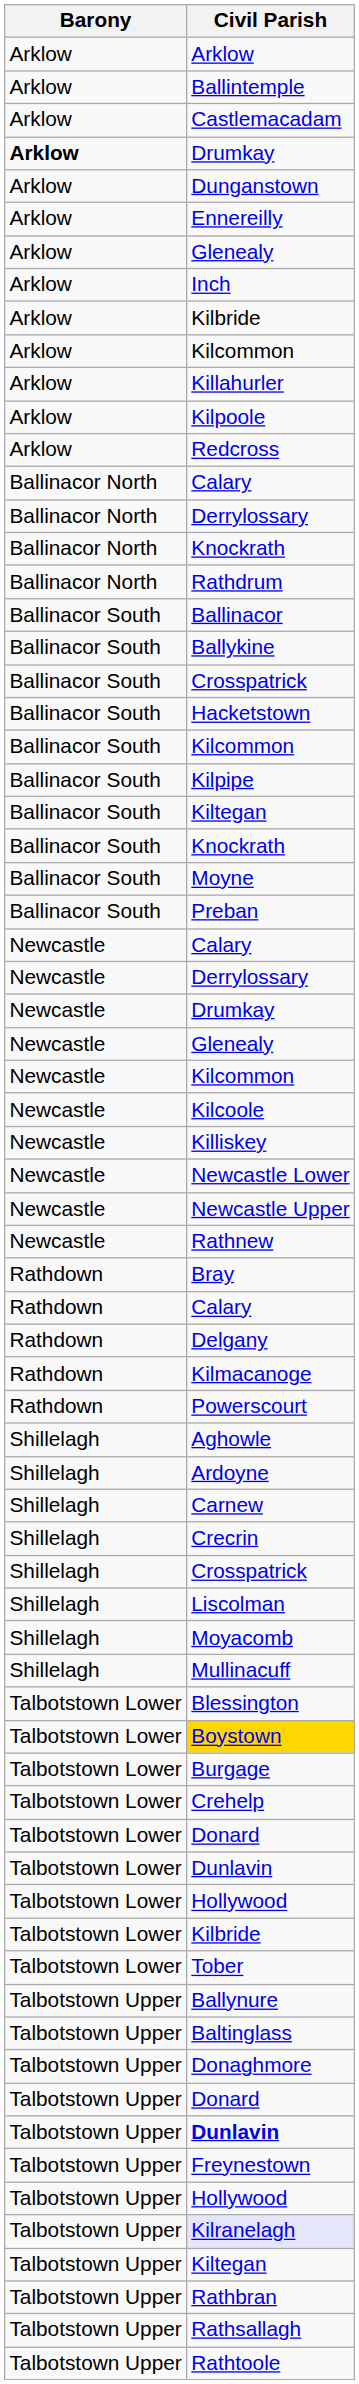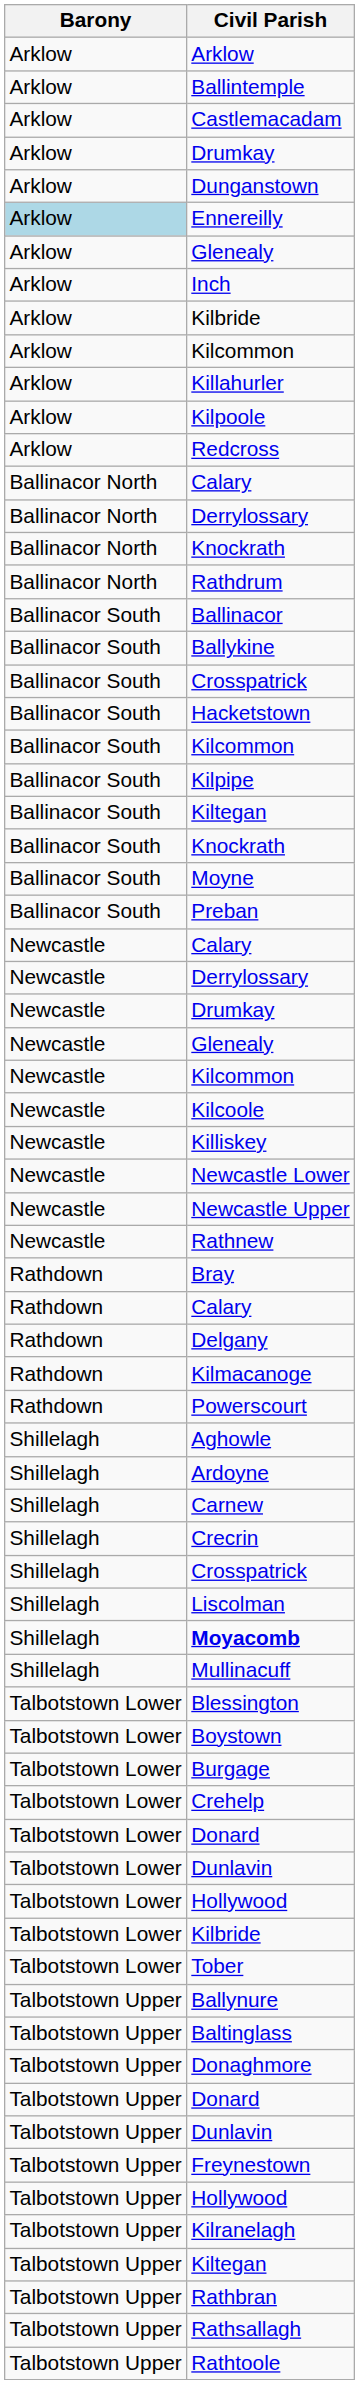(44, 152) bold -> (41, 152) normal
(41, 218) no background -> (41, 218) lightblue background
(242, 1637) normal -> (246, 1637) bold
(236, 1736) gold background -> (236, 1736) no background
(235, 2132) bold -> (232, 2132) normal
(243, 2231) lavender background -> (243, 2231) no background
